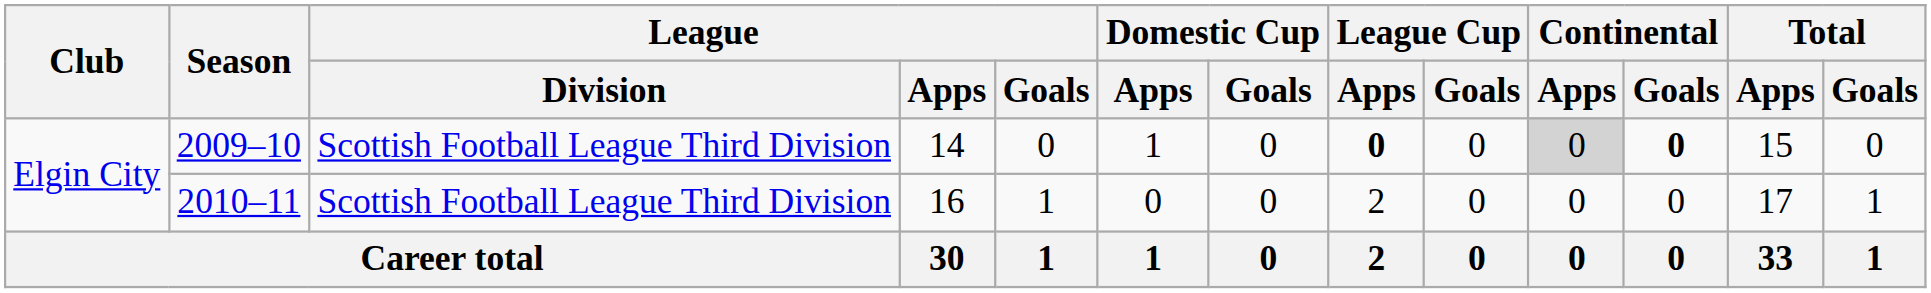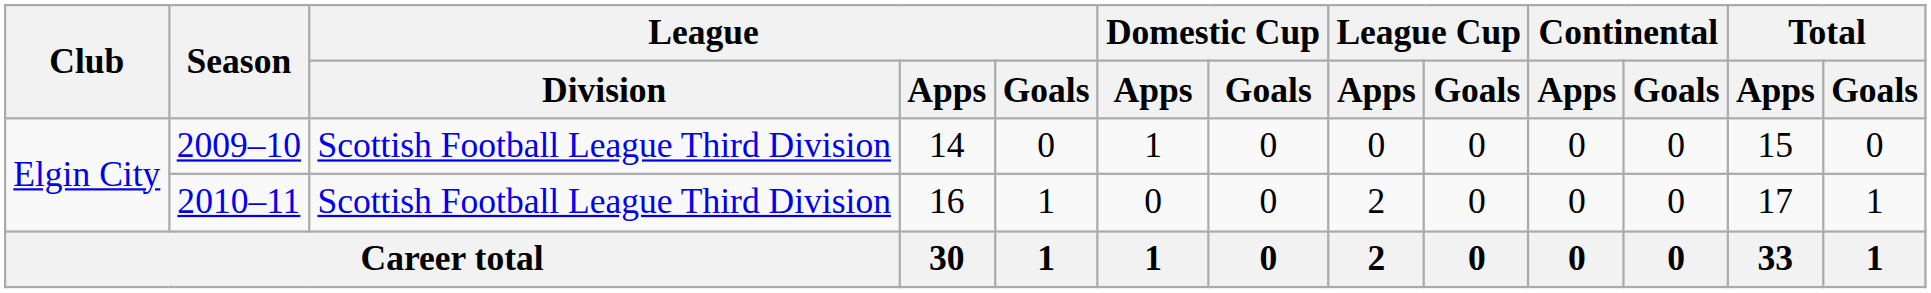(1376, 145) bold -> (1376, 145) normal
(1577, 145) lightgrey background -> (1577, 145) no background
(1676, 145) bold -> (1676, 145) normal
